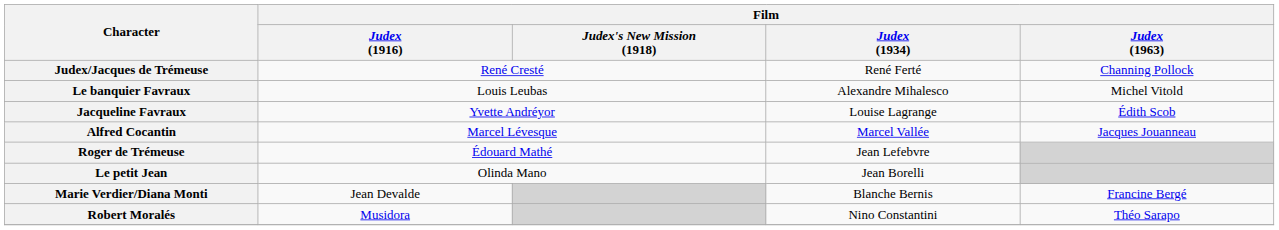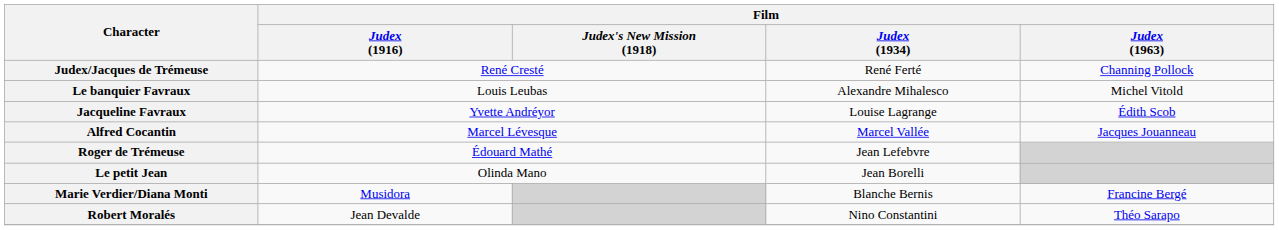(385, 193) Jean Devalde -> (385, 193) Musidora
(385, 214) Musidora -> (385, 214) Jean Devalde
